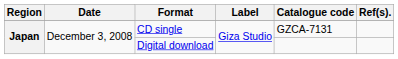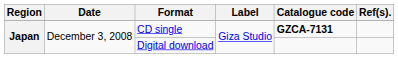(305, 29) normal -> (305, 29) bold
